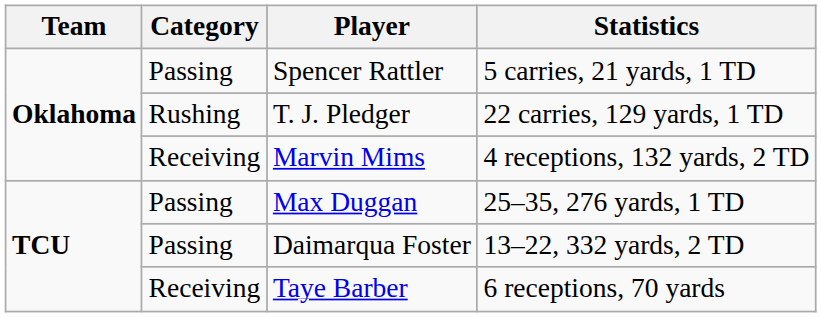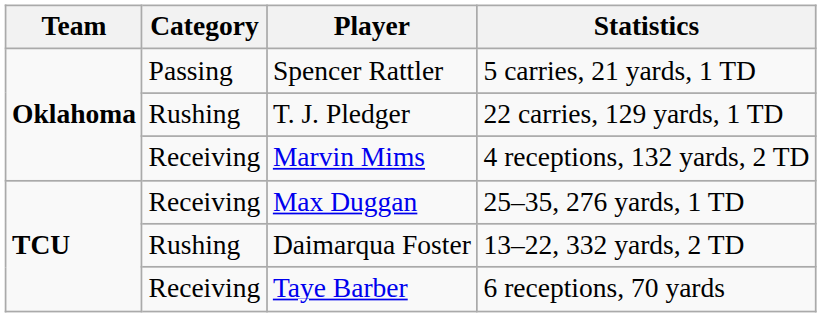(191, 201) Passing -> (204, 201) Receiving
(191, 245) Passing -> (194, 245) Rushing
